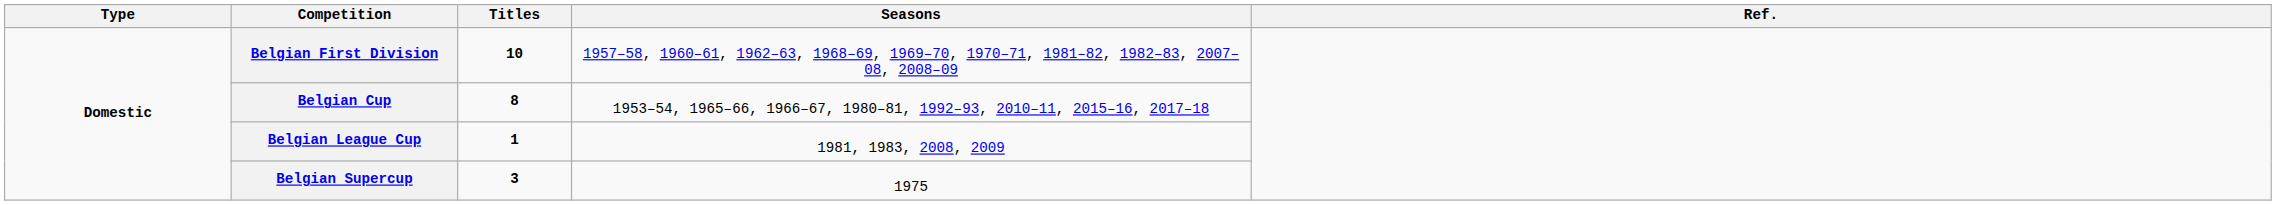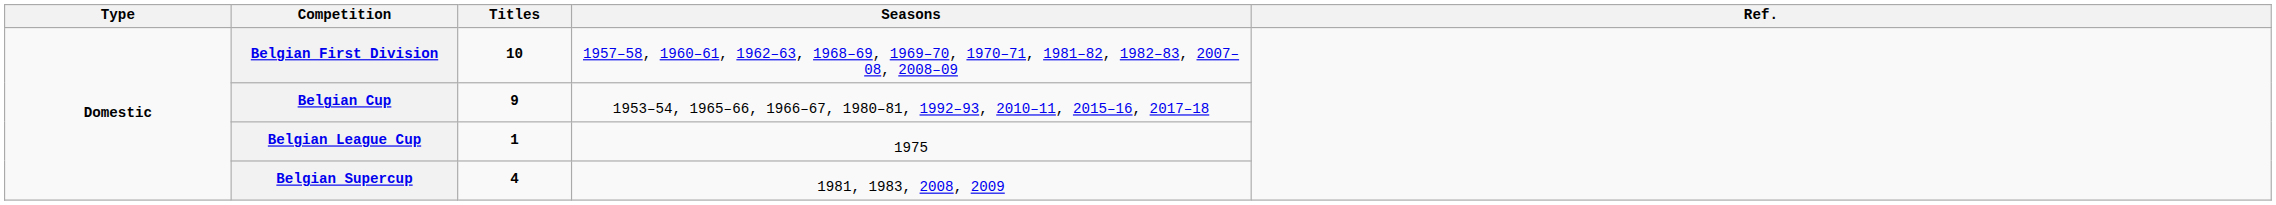(514, 102) 8 -> (514, 102) 9
(911, 150) 1981, 1983, 2008, 2009 -> (911, 150) 1975
(514, 181) 3 -> (514, 181) 4
(911, 189) 1975 -> (911, 189) 1981, 1983, 2008, 2009
